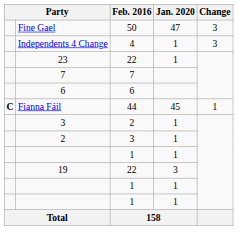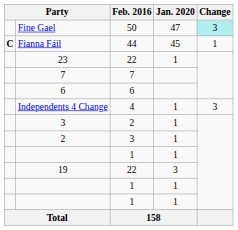(215, 28) no background -> (215, 28) paleturquoise background
rows swapped: (40, 107) <-> (63, 44)
